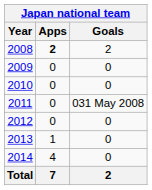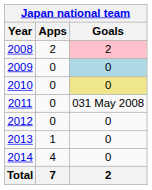(53, 49) bold -> (53, 49) normal
(108, 49) no background -> (108, 49) pink background
(108, 67) no background -> (108, 67) lightblue background
(108, 85) no background -> (108, 85) khaki background
